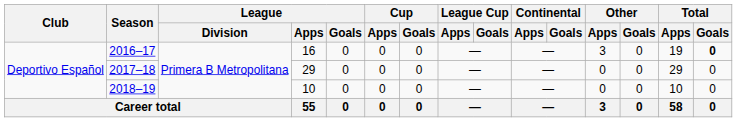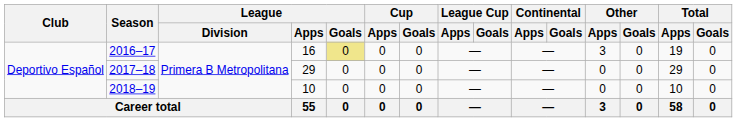(345, 51) no background -> (345, 51) khaki background
(713, 51) bold -> (713, 51) normal
